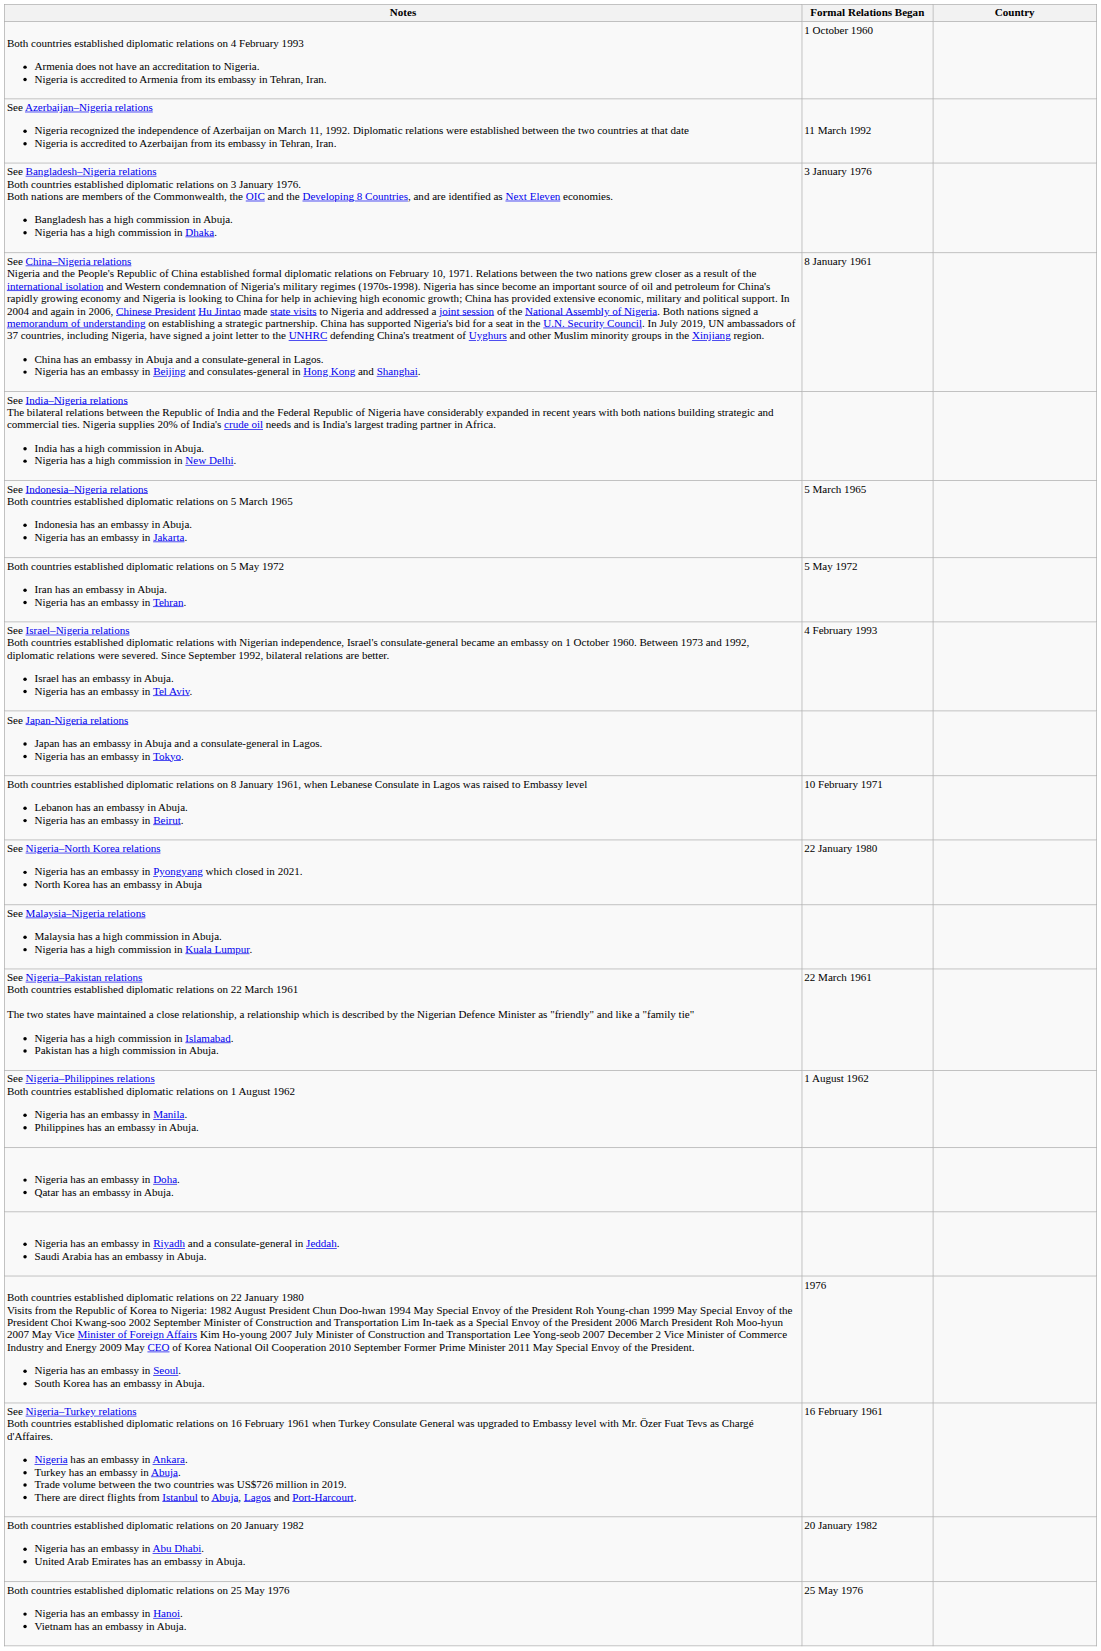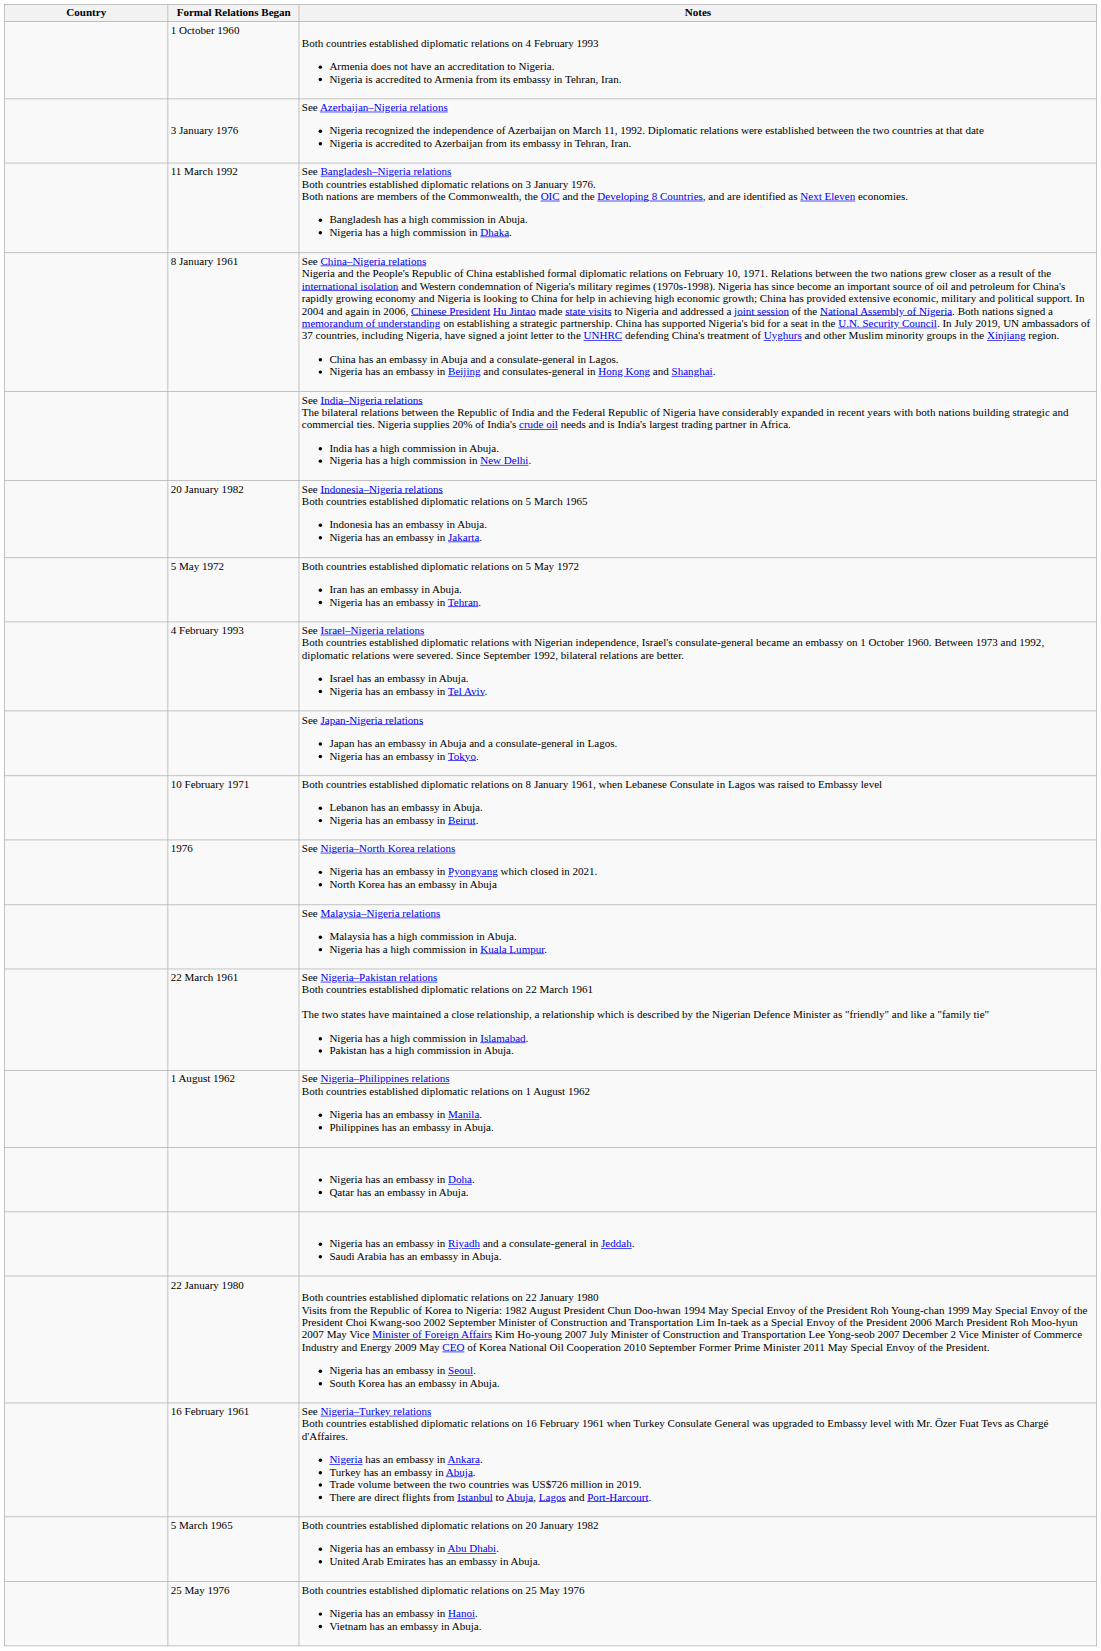columns swapped: (1015, 13) <-> (403, 13)
(838, 131) 11 March 1992 -> (204, 131) 3 January 1976
(838, 172) 3 January 1976 -> (204, 172) 11 March 1992
(835, 489) 5 March 1965 -> (207, 489) 20 January 1982
(841, 848) 22 January 1980 -> (182, 848) 1976
(815, 1285) 1976 -> (207, 1285) 22 January 1980
(841, 1525) 20 January 1982 -> (202, 1525) 5 March 1965
